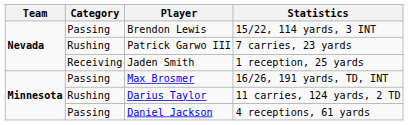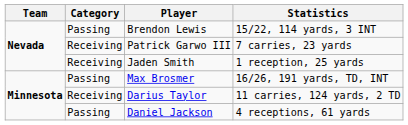(89, 46) Rushing -> (95, 46) Receiving
(89, 95) Rushing -> (95, 95) Receiving
